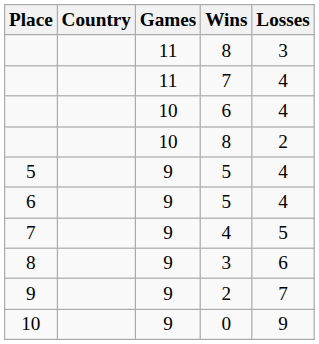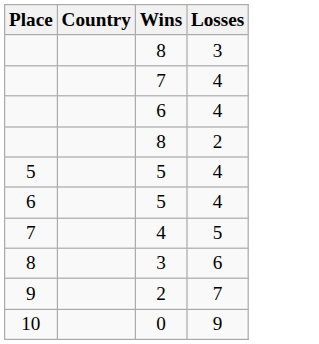- column: (168, 19)
